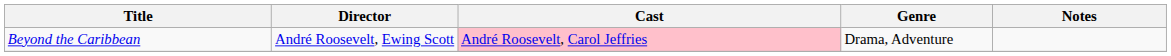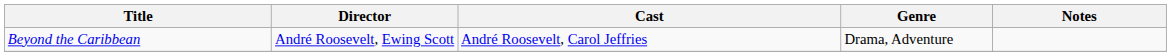(554, 39) pink background -> (554, 39) no background
